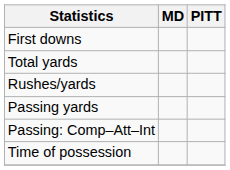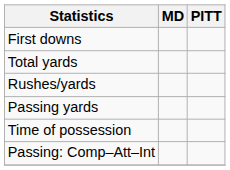rows swapped: (81, 130) <-> (70, 153)
